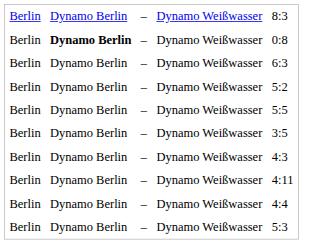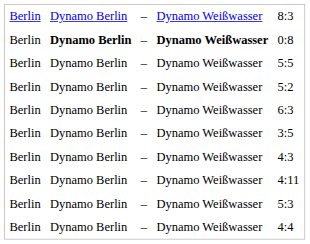(209, 39) normal -> (212, 39) bold
(280, 63) 6:3 -> (286, 63) 5:5
(280, 110) 5:5 -> (286, 110) 6:3
(280, 203) 4:4 -> (286, 203) 5:3
(280, 227) 5:3 -> (286, 227) 4:4
